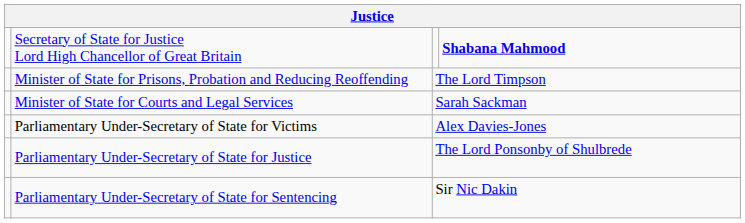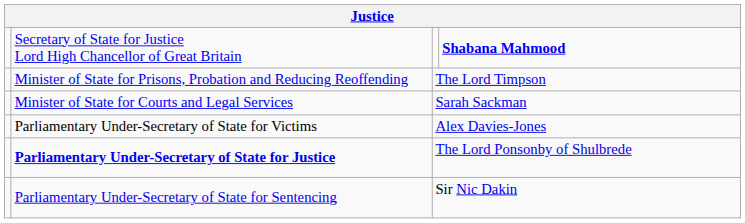(163, 157) normal -> (175, 157) bold
